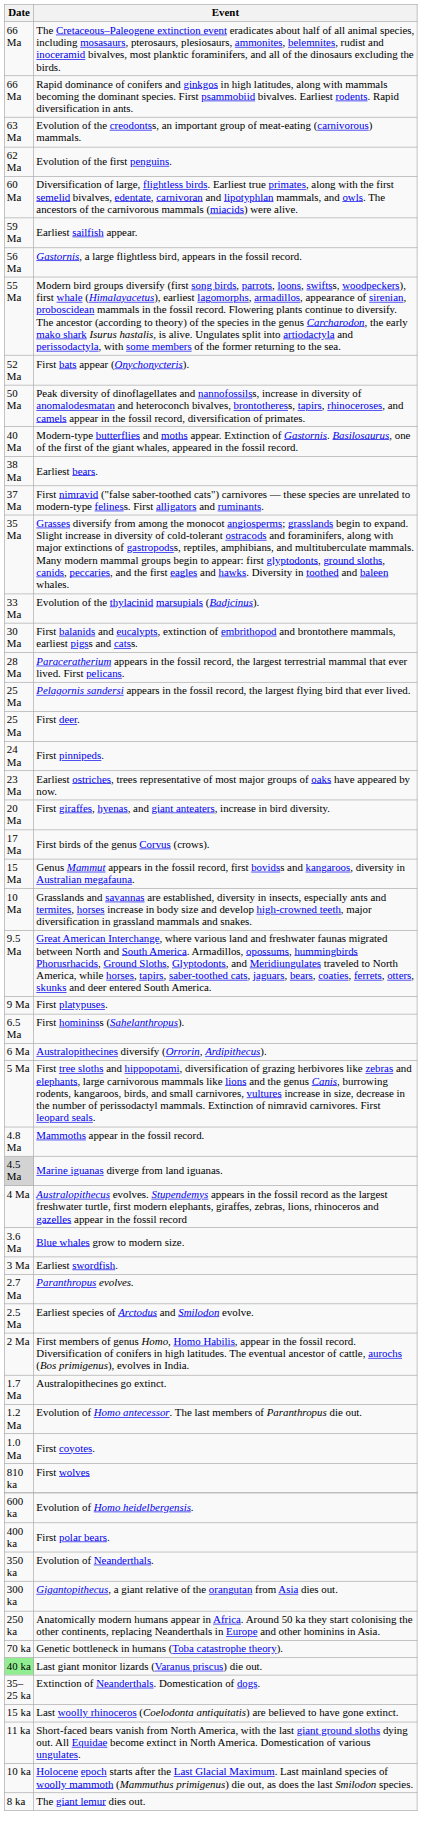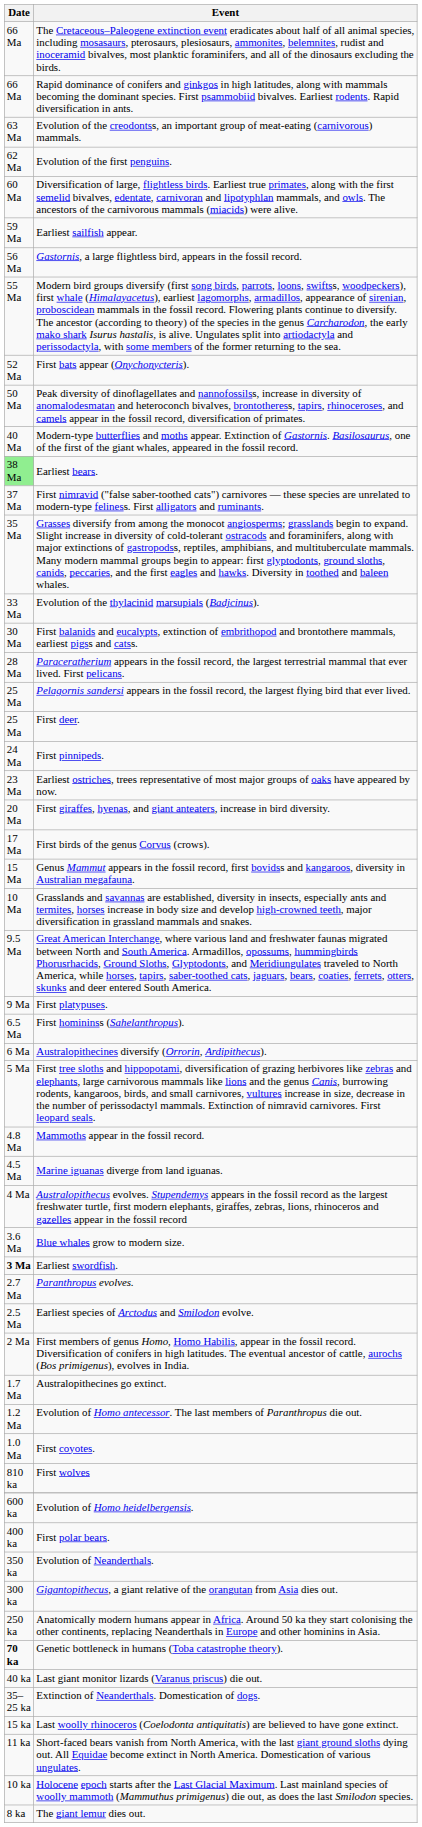(14, 471) no background -> (14, 471) lightgreen background
(14, 1171) lightgrey background -> (14, 1171) no background
(18, 1265) normal -> (19, 1265) bold
(19, 1649) normal -> (13, 1655) bold
(19, 1666) lightgreen background -> (19, 1678) no background
